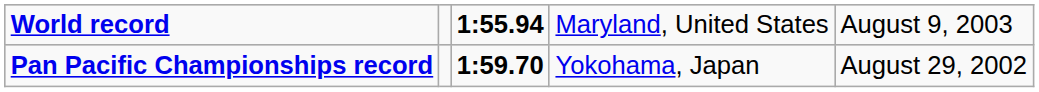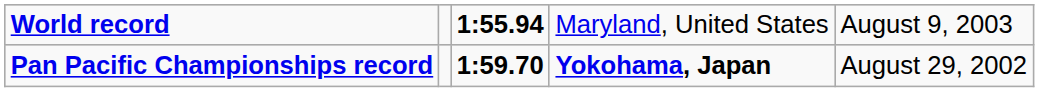(657, 65) normal -> (663, 65) bold
